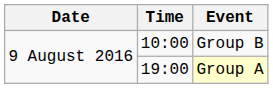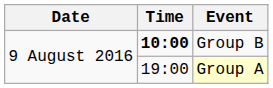(165, 44) normal -> (165, 44) bold
